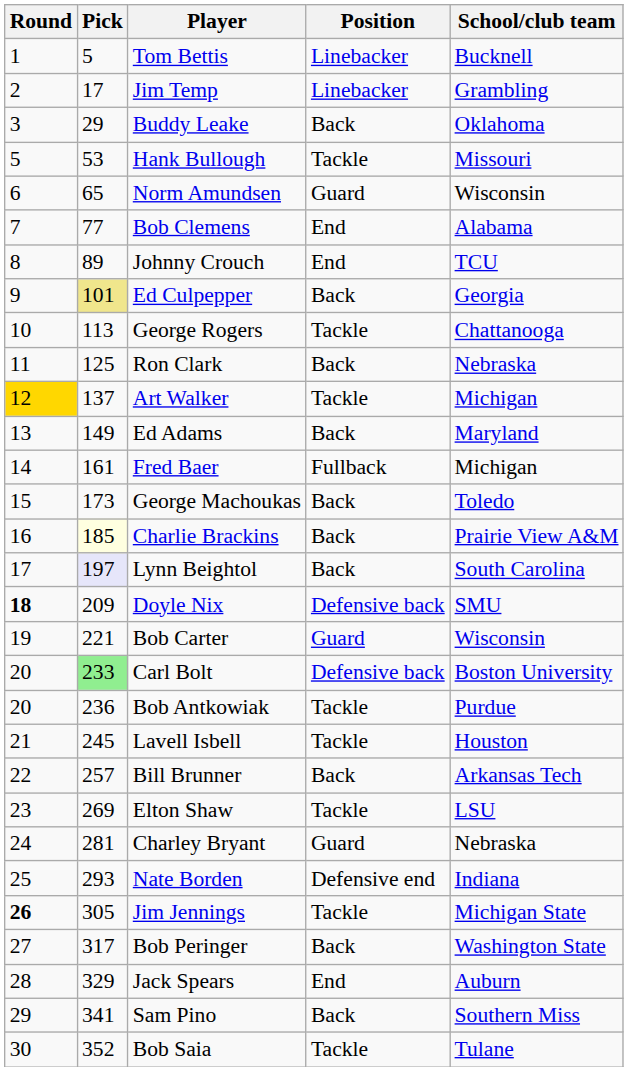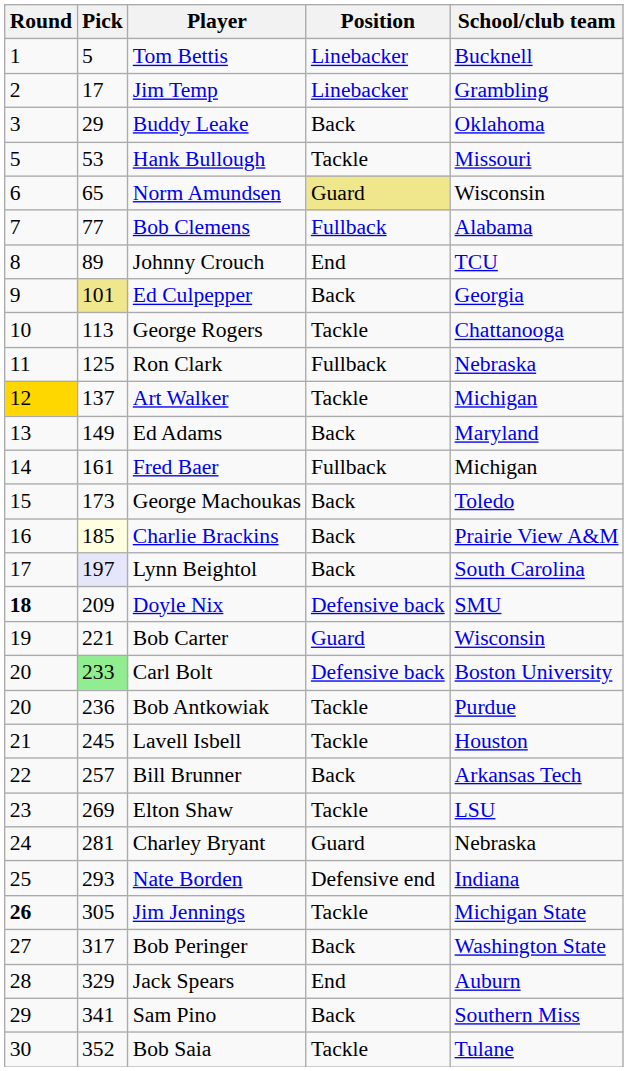(338, 192) no background -> (338, 192) khaki background
(328, 227) End -> (349, 227) Fullback
(333, 364) Back -> (349, 364) Fullback
